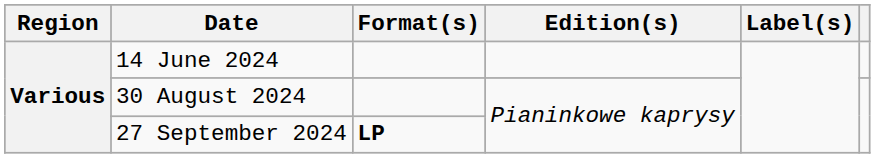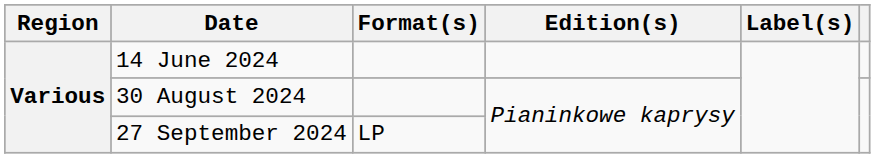(371, 134) bold -> (371, 134) normal
